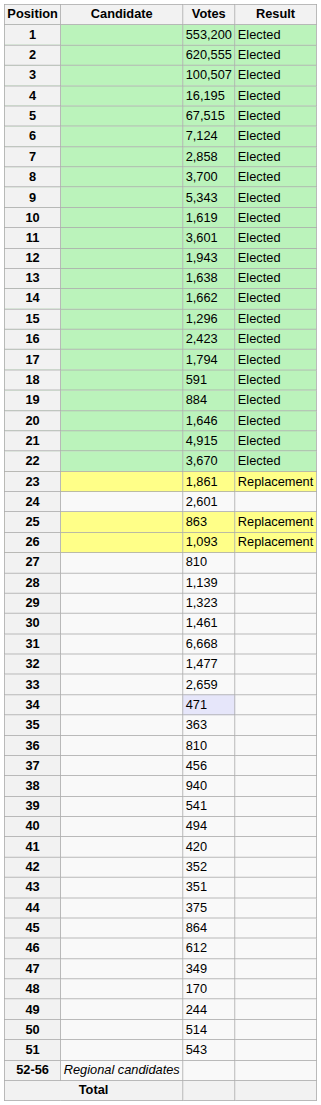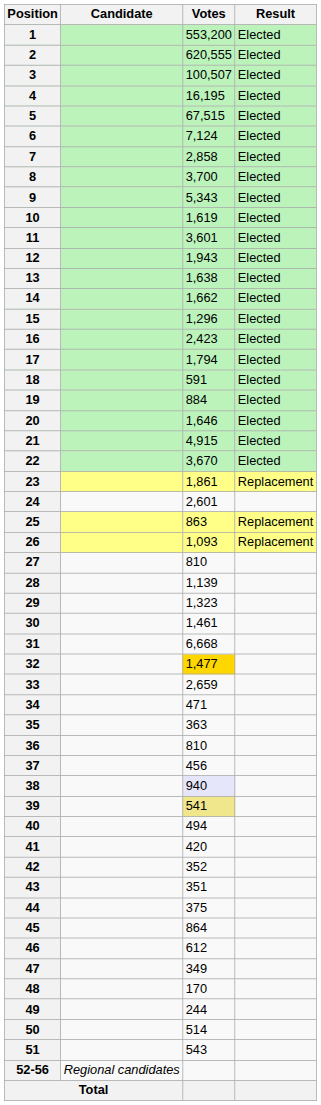(202, 664) no background -> (202, 664) gold background
(196, 704) lavender background -> (196, 704) no background
(196, 786) no background -> (196, 786) lavender background
(196, 806) no background -> (196, 806) khaki background
